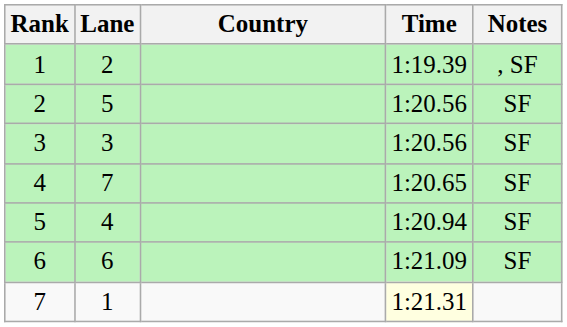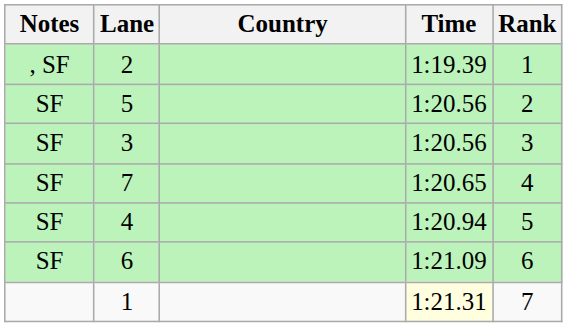columns swapped: (40, 24) <-> (518, 24)
